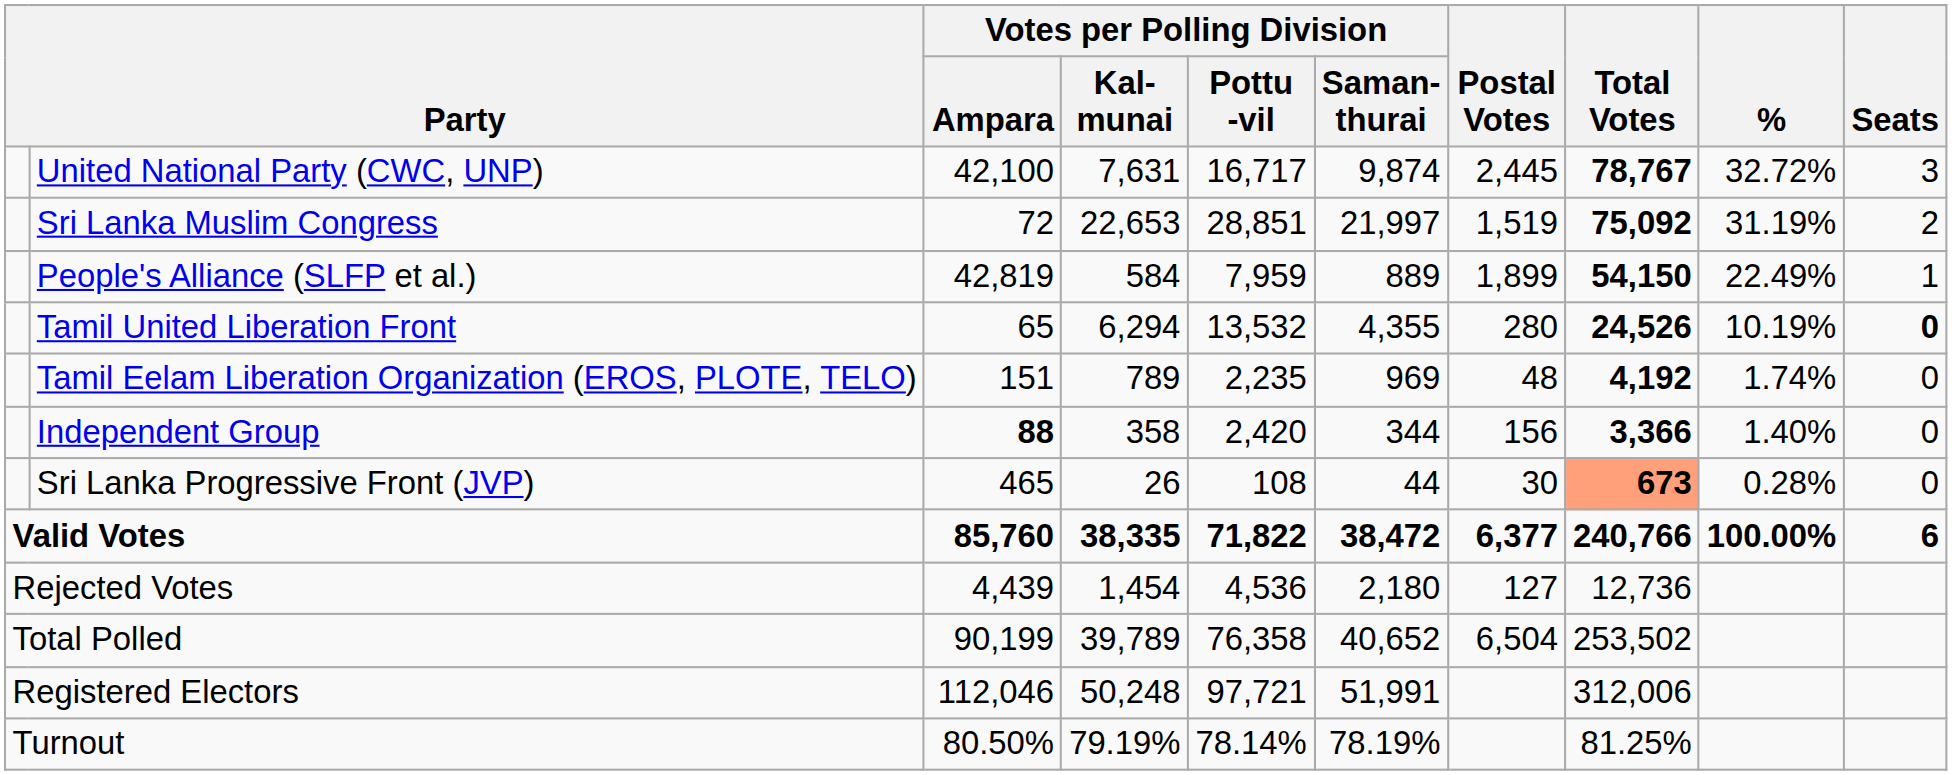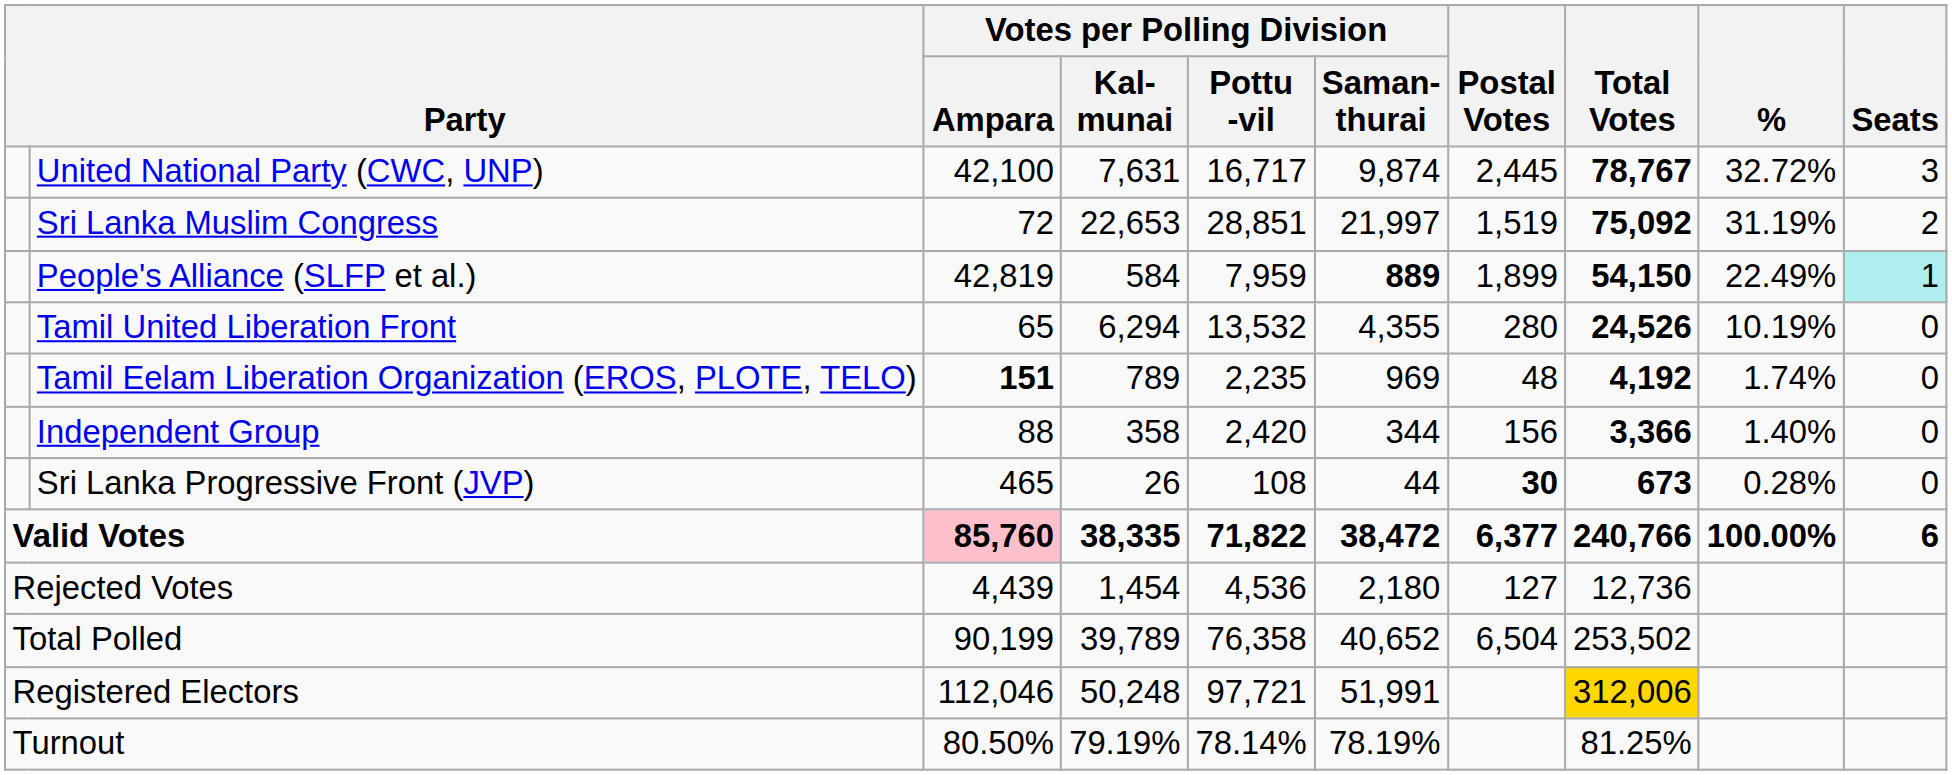(1413, 275) normal -> (1413, 275) bold
(1930, 275) no background -> (1930, 275) paleturquoise background
(1930, 327) bold -> (1930, 327) normal
(1027, 379) normal -> (1027, 379) bold
(1036, 431) bold -> (1036, 431) normal
(1540, 483) normal -> (1540, 483) bold
(1664, 483) lightsalmon background -> (1664, 483) no background
(1004, 535) no background -> (1004, 535) pink background
(1632, 691) no background -> (1632, 691) gold background
